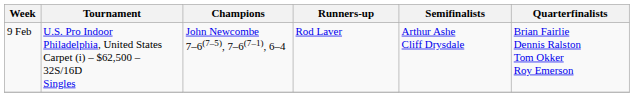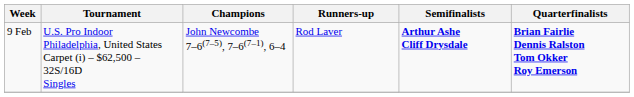(433, 38) normal -> (435, 38) bold
(547, 51) normal -> (549, 51) bold
